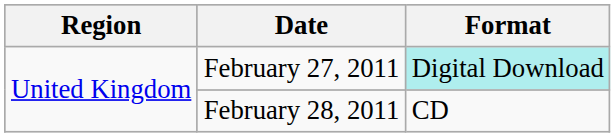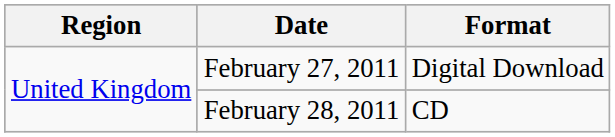(508, 68) paleturquoise background -> (508, 68) no background
